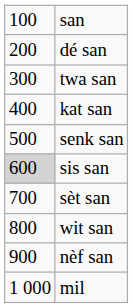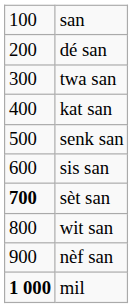(23, 168) lightgrey background -> (23, 168) no background
(23, 198) normal -> (23, 198) bold
(30, 287) normal -> (30, 287) bold
